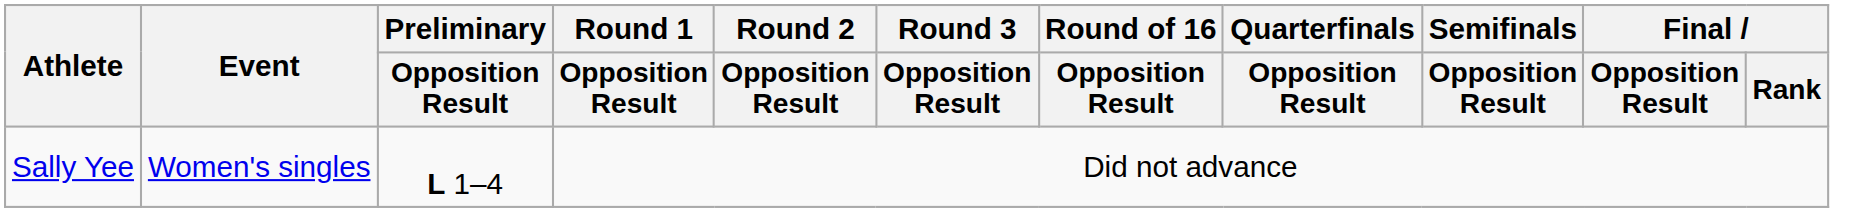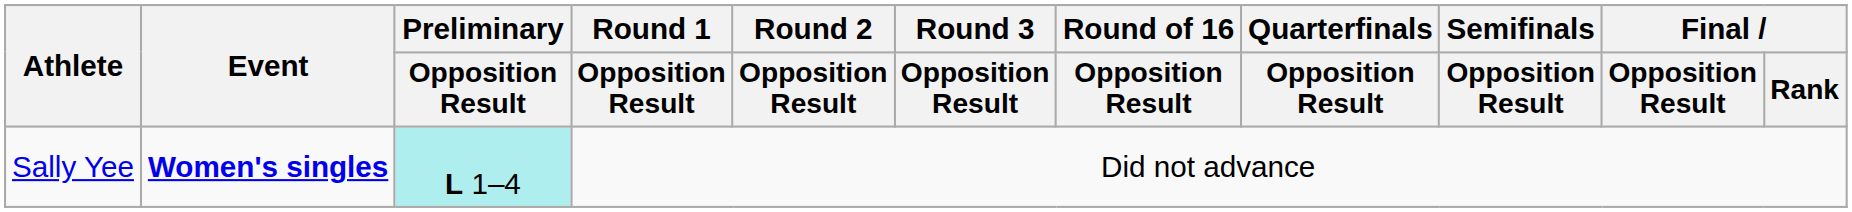(259, 167) normal -> (268, 167) bold
(465, 184) no background -> (483, 184) paleturquoise background
